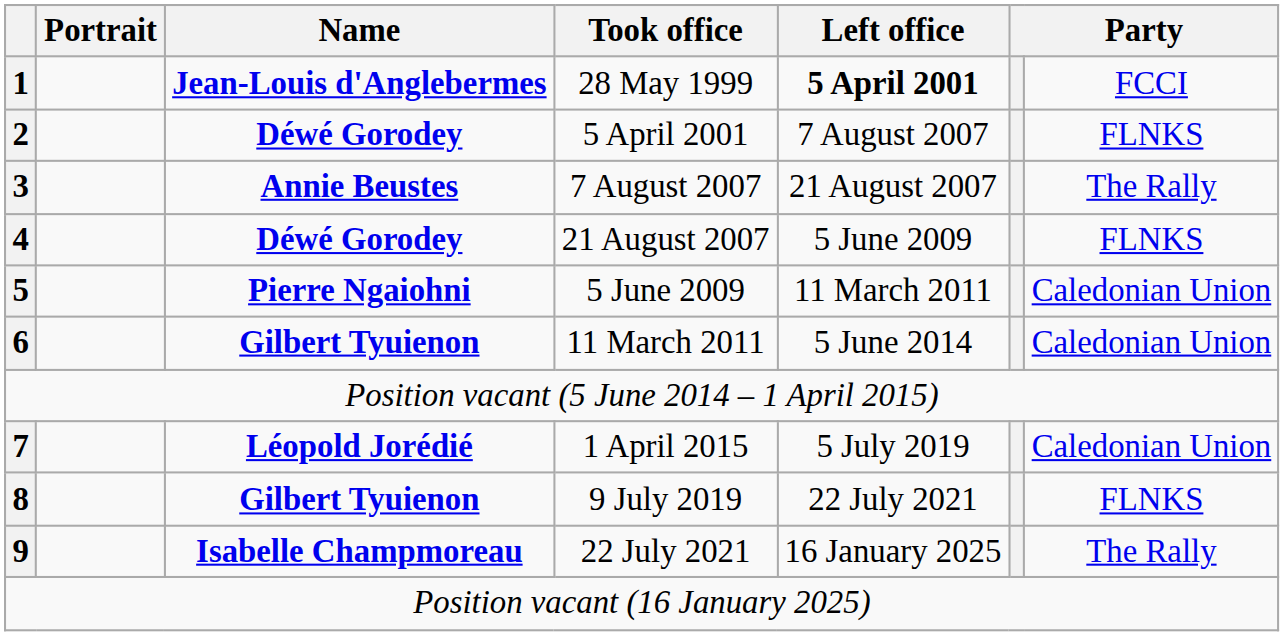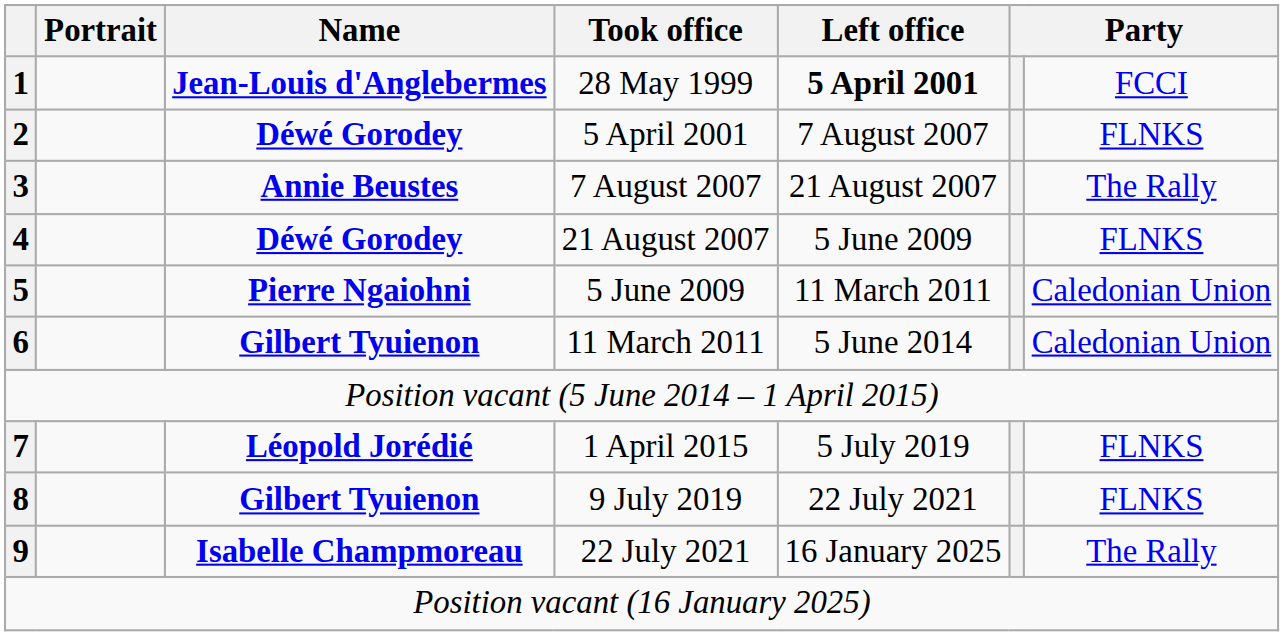(1151, 446) Caledonian Union -> (1151, 446) FLNKS
